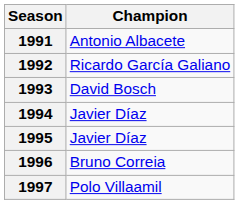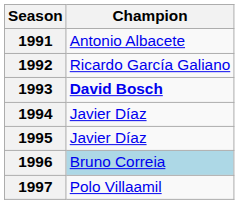(113, 89) normal -> (116, 89) bold
(118, 162) no background -> (118, 162) lightblue background
